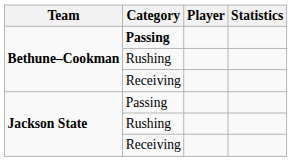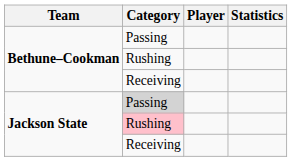(148, 37) bold -> (146, 37) normal
(146, 102) no background -> (146, 102) lightgrey background
(148, 123) no background -> (148, 123) pink background
